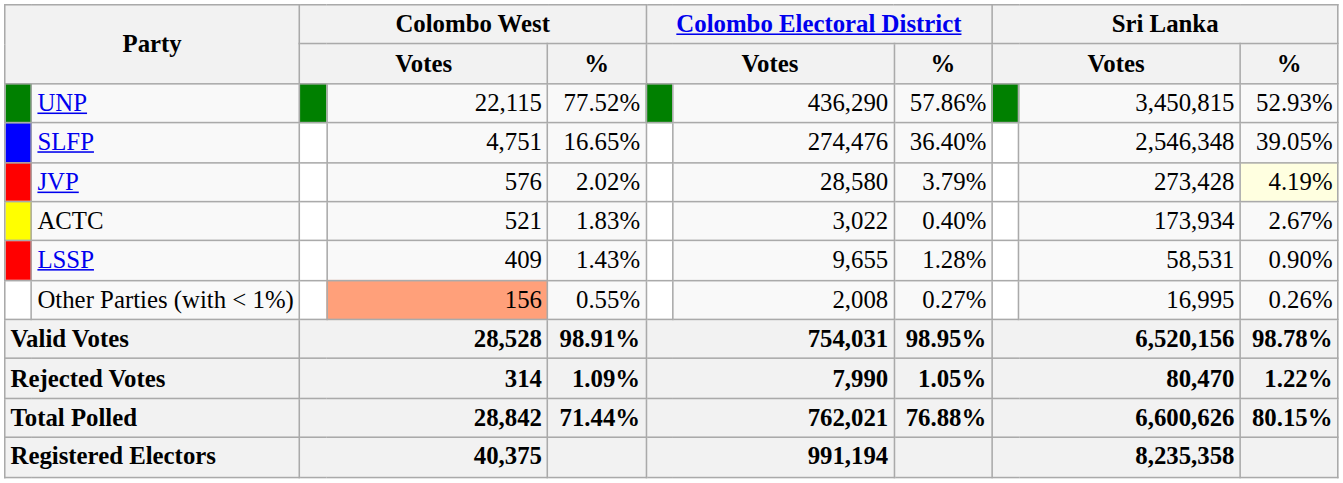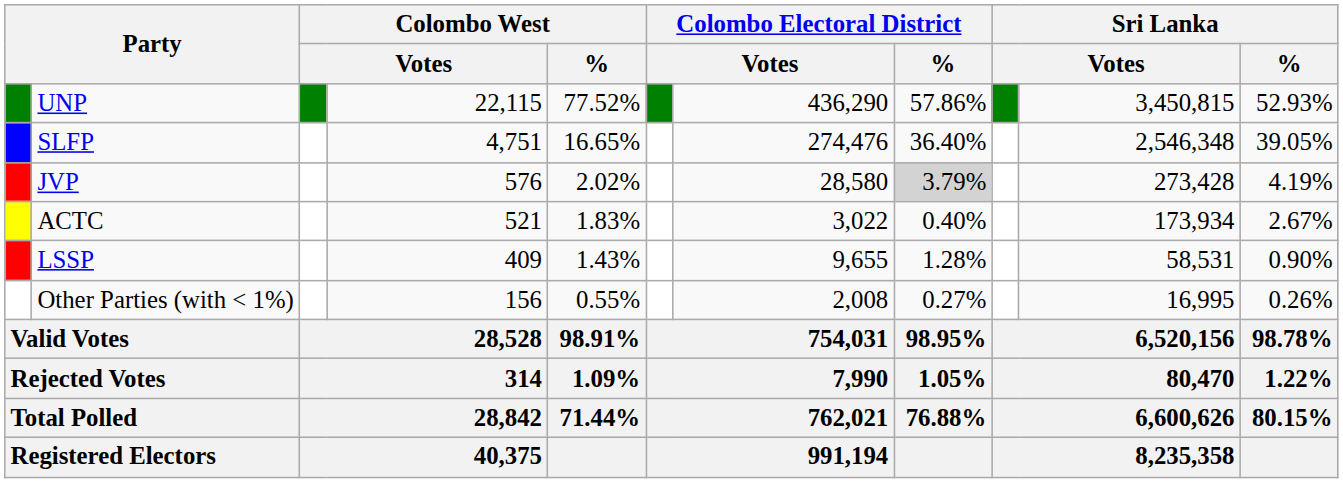(954, 181) no background -> (954, 181) lightgrey background
(1301, 181) lightyellow background -> (1301, 181) no background
(523, 299) lightsalmon background -> (523, 299) no background
